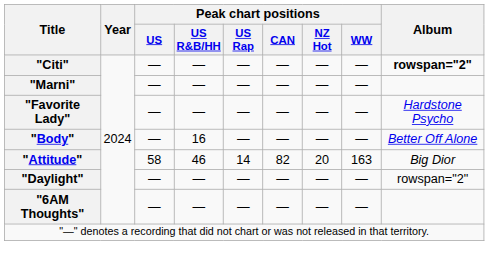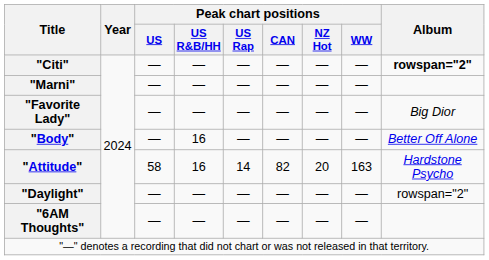(433, 112) Hardstone Psycho -> (433, 112) Big Dior
(199, 159) 46 -> (199, 166) 16
(433, 159) Big Dior -> (433, 166) Hardstone Psycho
